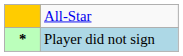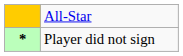(99, 39) lightblue background -> (99, 39) no background
